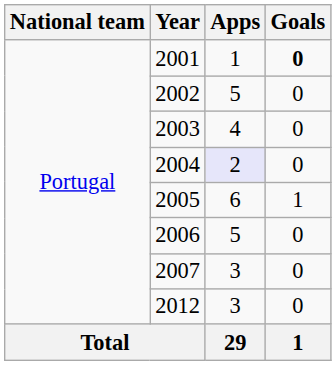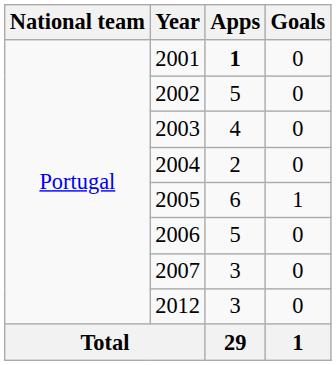(235, 57) normal -> (235, 57) bold
(298, 57) bold -> (298, 57) normal
(235, 164) lavender background -> (235, 164) no background
